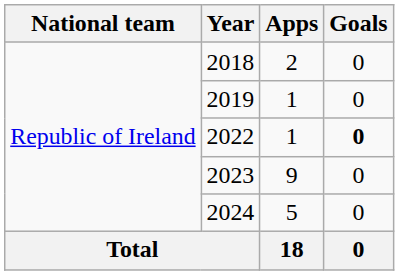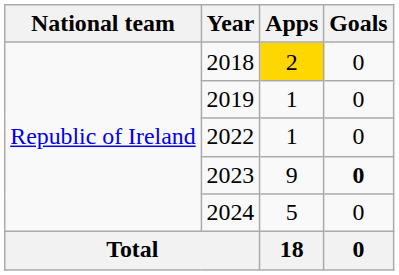(292, 61) no background -> (292, 61) gold background
(358, 136) bold -> (358, 136) normal
(358, 174) normal -> (358, 174) bold
